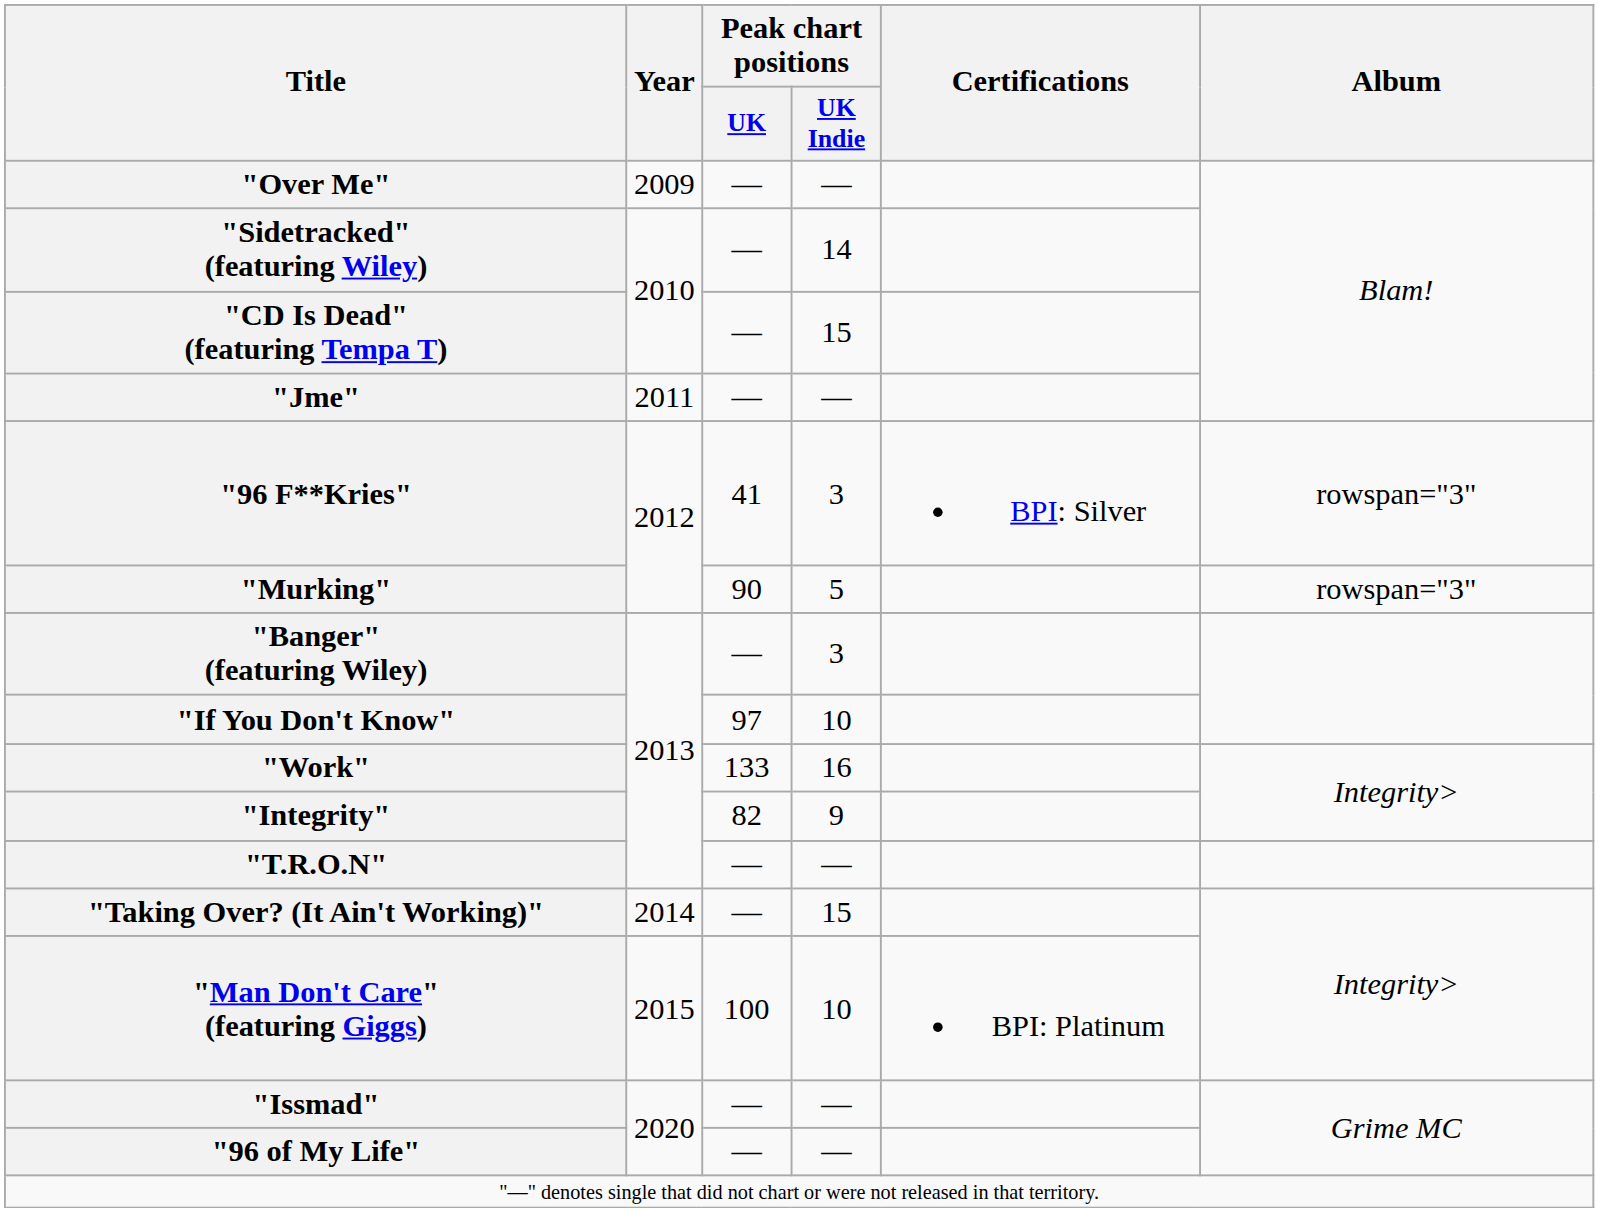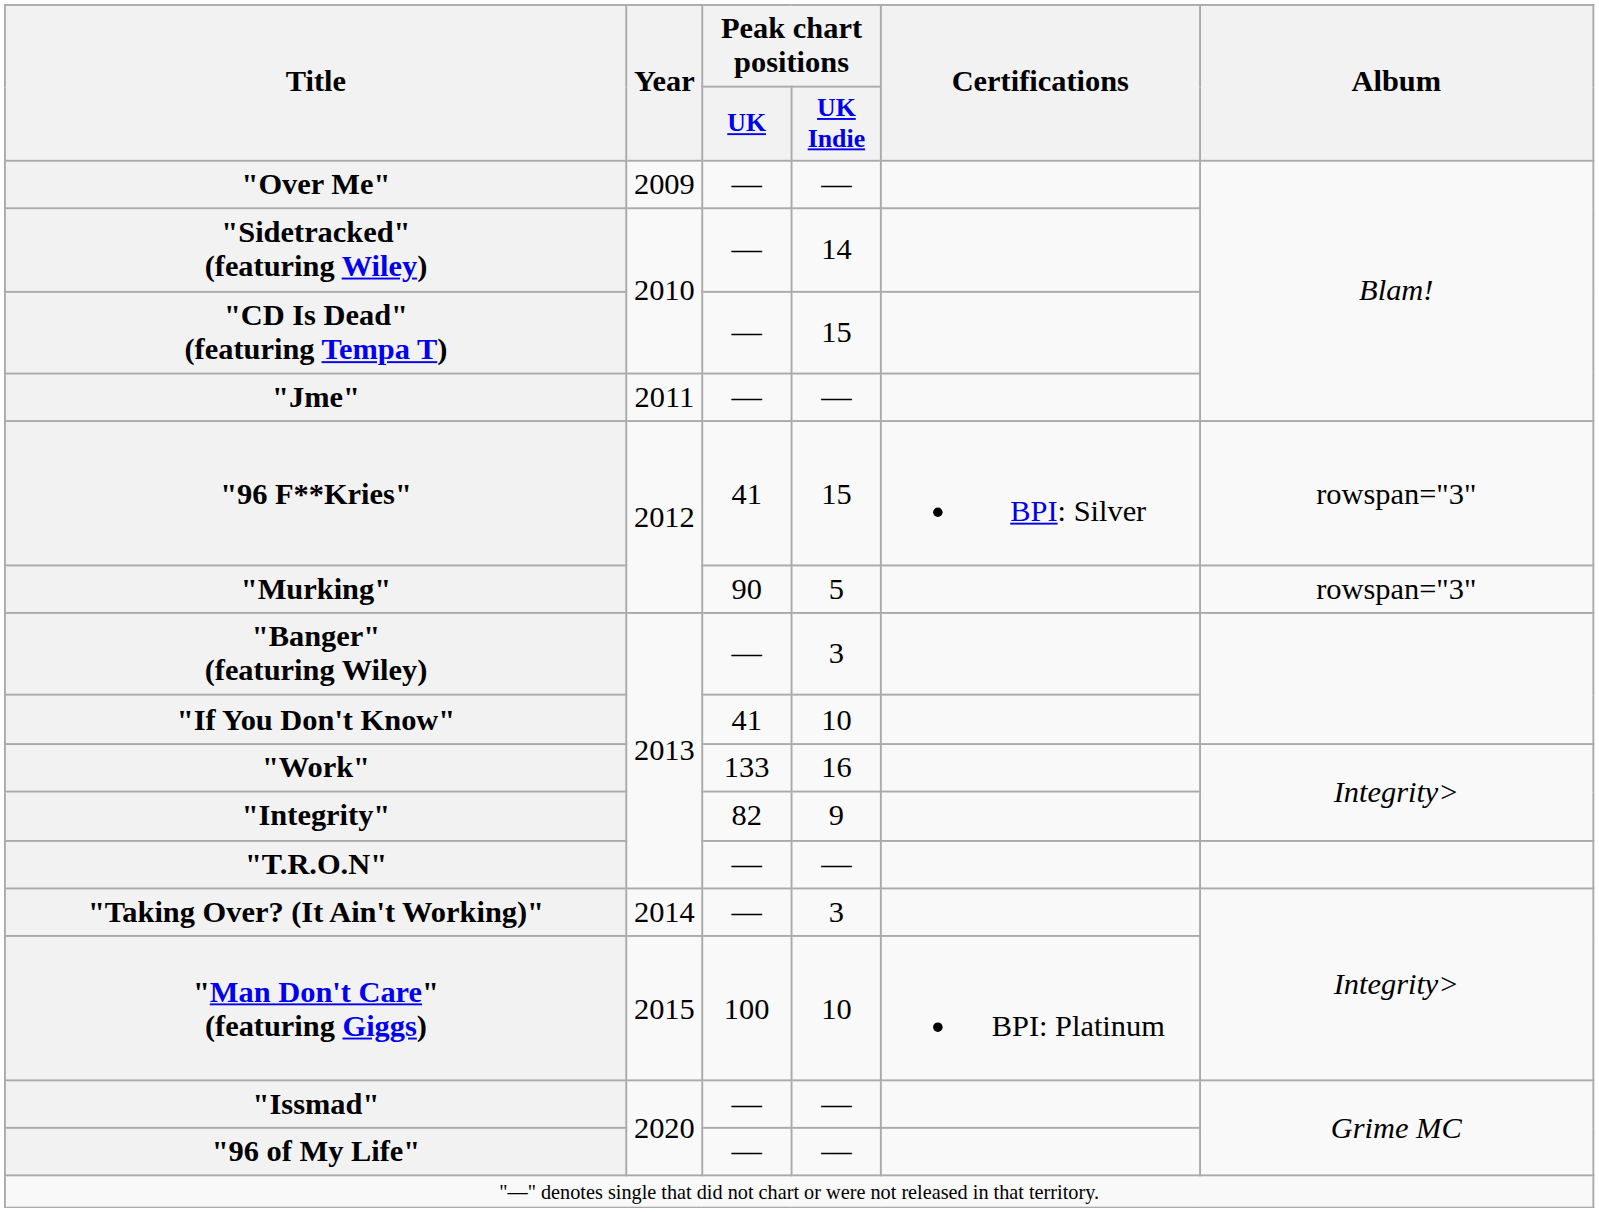(836, 492) 3 -> (836, 492) 15
(747, 719) 97 -> (747, 719) 41
(836, 911) 15 -> (836, 911) 3
